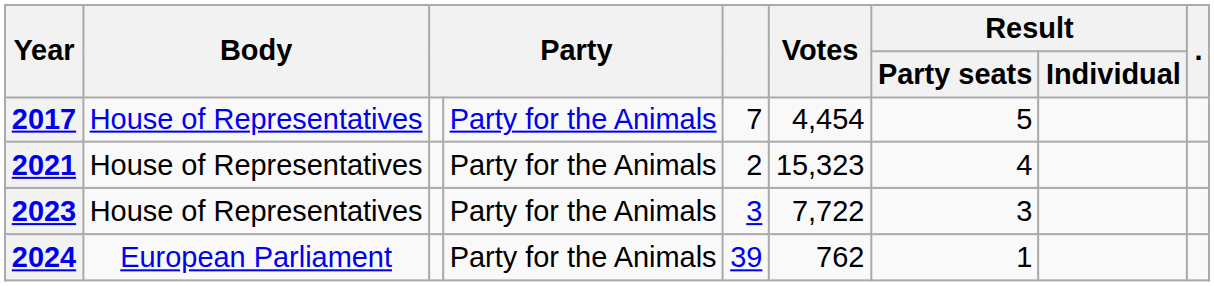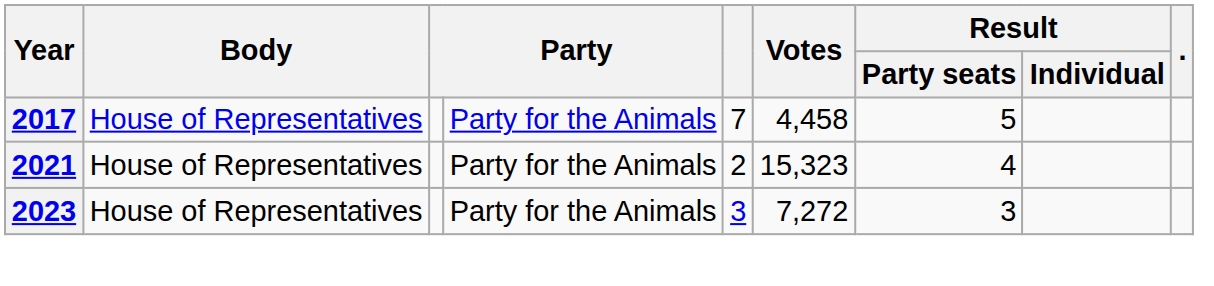(828, 120) 4,454 -> (812, 120) 4,458
(828, 211) 7,722 -> (812, 211) 7,272
- row: (44, 257)
